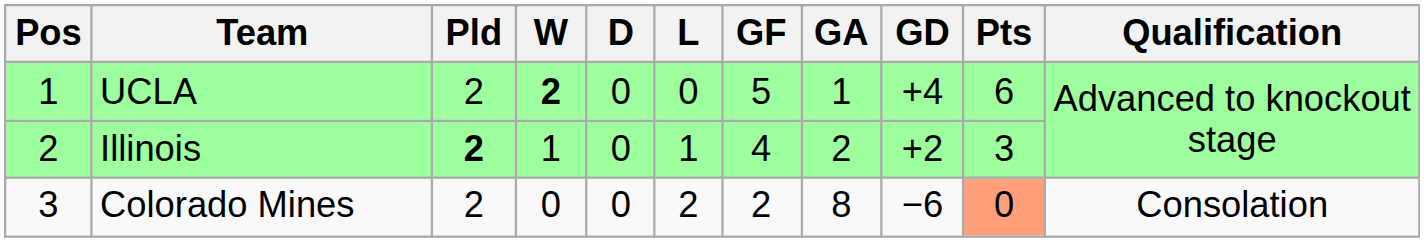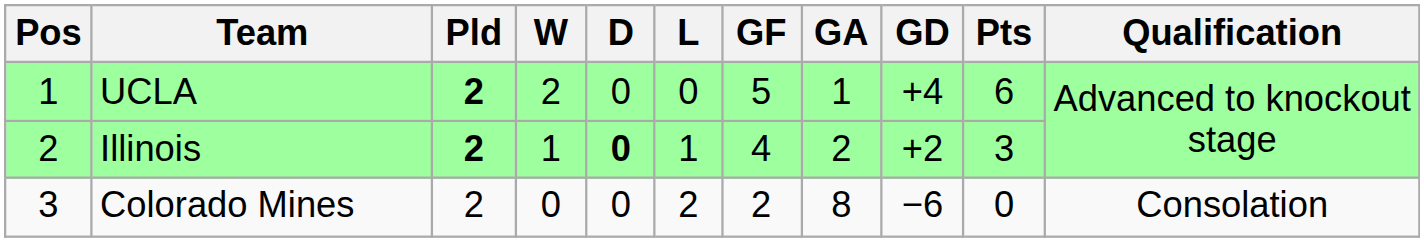(474, 90) normal -> (474, 90) bold
(551, 90) bold -> (551, 90) normal
(621, 148) normal -> (621, 148) bold
(1004, 206) lightsalmon background -> (1004, 206) no background
